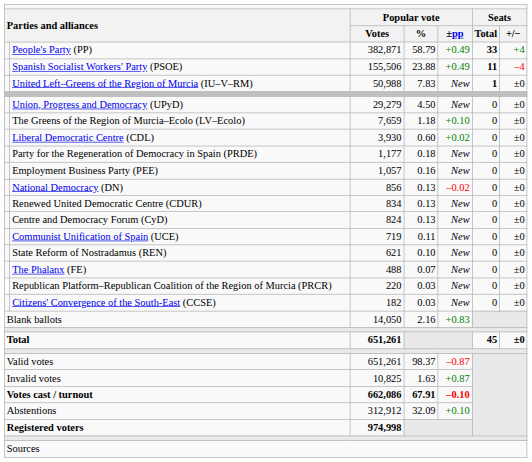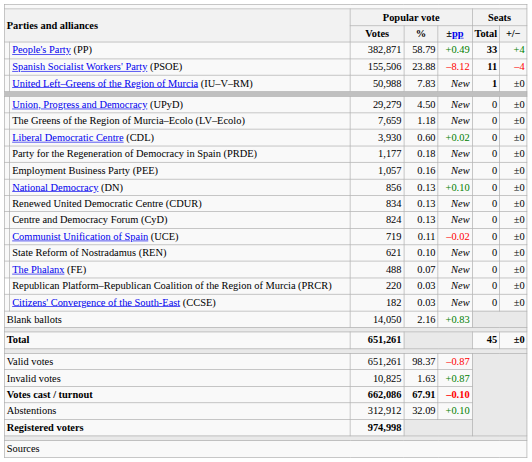(458, 67) +0.49 -> (458, 67) –8.12
(458, 121) +0.10 -> (460, 121) New
(458, 187) –0.02 -> (458, 187) +0.10
(460, 236) New -> (458, 236) –0.02
